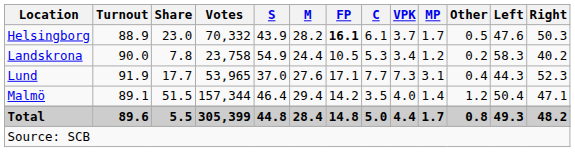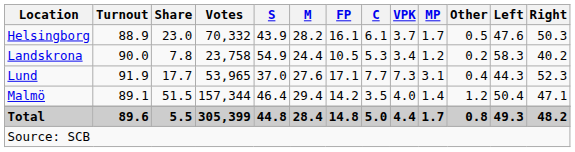(344, 35) bold -> (344, 35) normal
